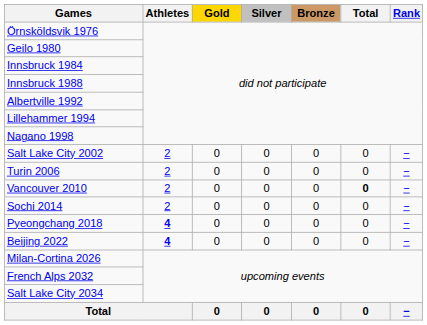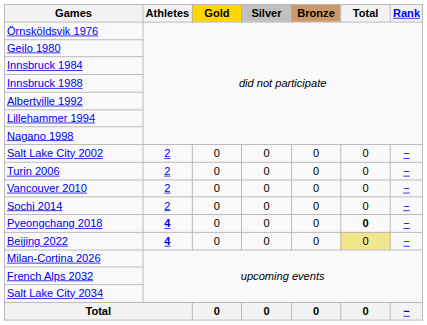(366, 189) bold -> (366, 189) normal
(366, 224) normal -> (366, 224) bold
(366, 241) no background -> (366, 241) khaki background
